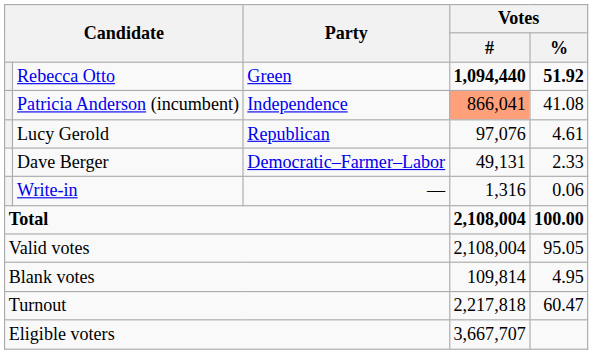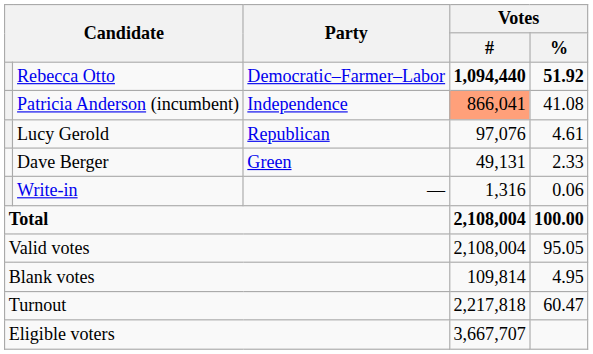(269, 76) Green -> (346, 76) Democratic–Farmer–Labor
(346, 162) Democratic–Farmer–Labor -> (269, 162) Green
